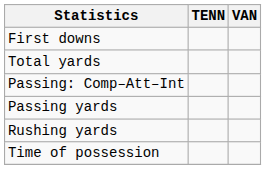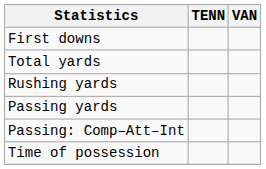rows swapped: (63, 130) <-> (96, 85)
